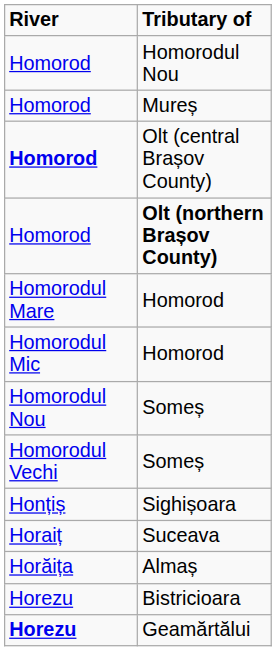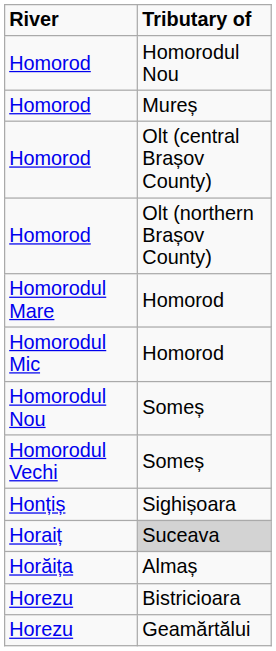(53, 159) bold -> (50, 159) normal
(203, 235) bold -> (198, 235) normal
(181, 535) no background -> (181, 535) lightgrey background
(43, 630) bold -> (41, 630) normal
